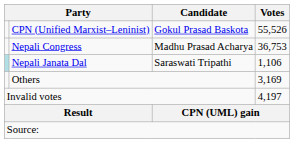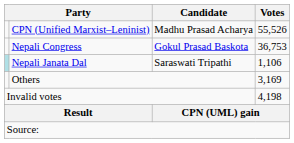(201, 29) Gokul Prasad Baskota -> (204, 29) Madhu Prasad Acharya
(204, 46) Madhu Prasad Acharya -> (201, 46) Gokul Prasad Baskota
(270, 96) 4,197 -> (270, 96) 4,198
